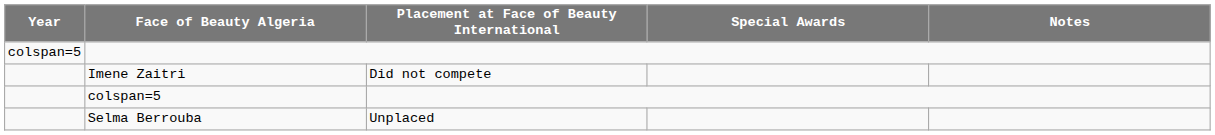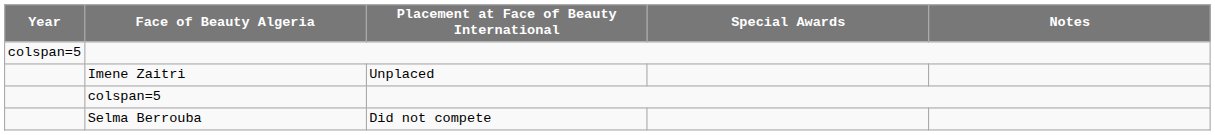(430, 75) Did not compete -> (402, 75) Unplaced
(402, 119) Unplaced -> (430, 119) Did not compete
